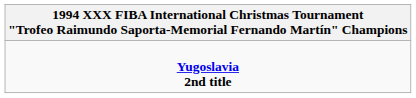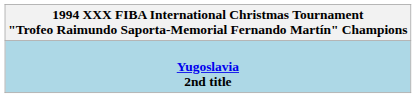(208, 74) no background -> (208, 74) lightblue background
